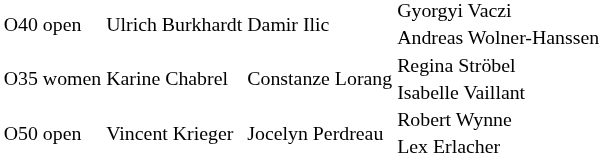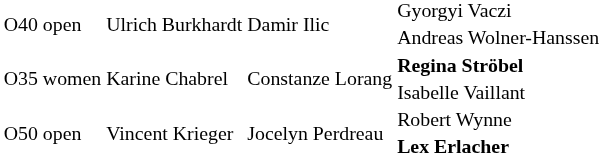(456, 65) normal -> (460, 65) bold
(449, 147) normal -> (453, 147) bold
